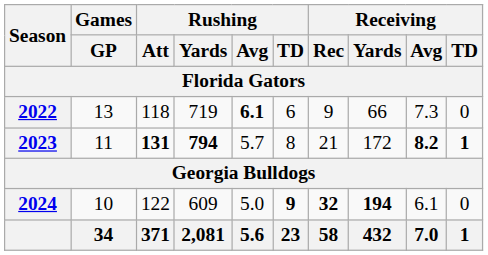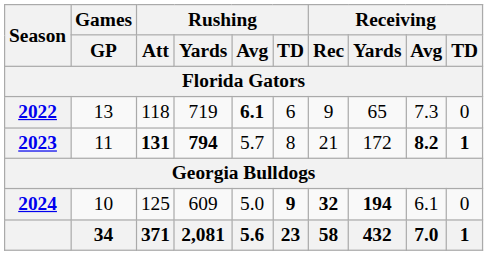(377, 111) 66 -> (377, 111) 65
(155, 204) 122 -> (155, 204) 125
